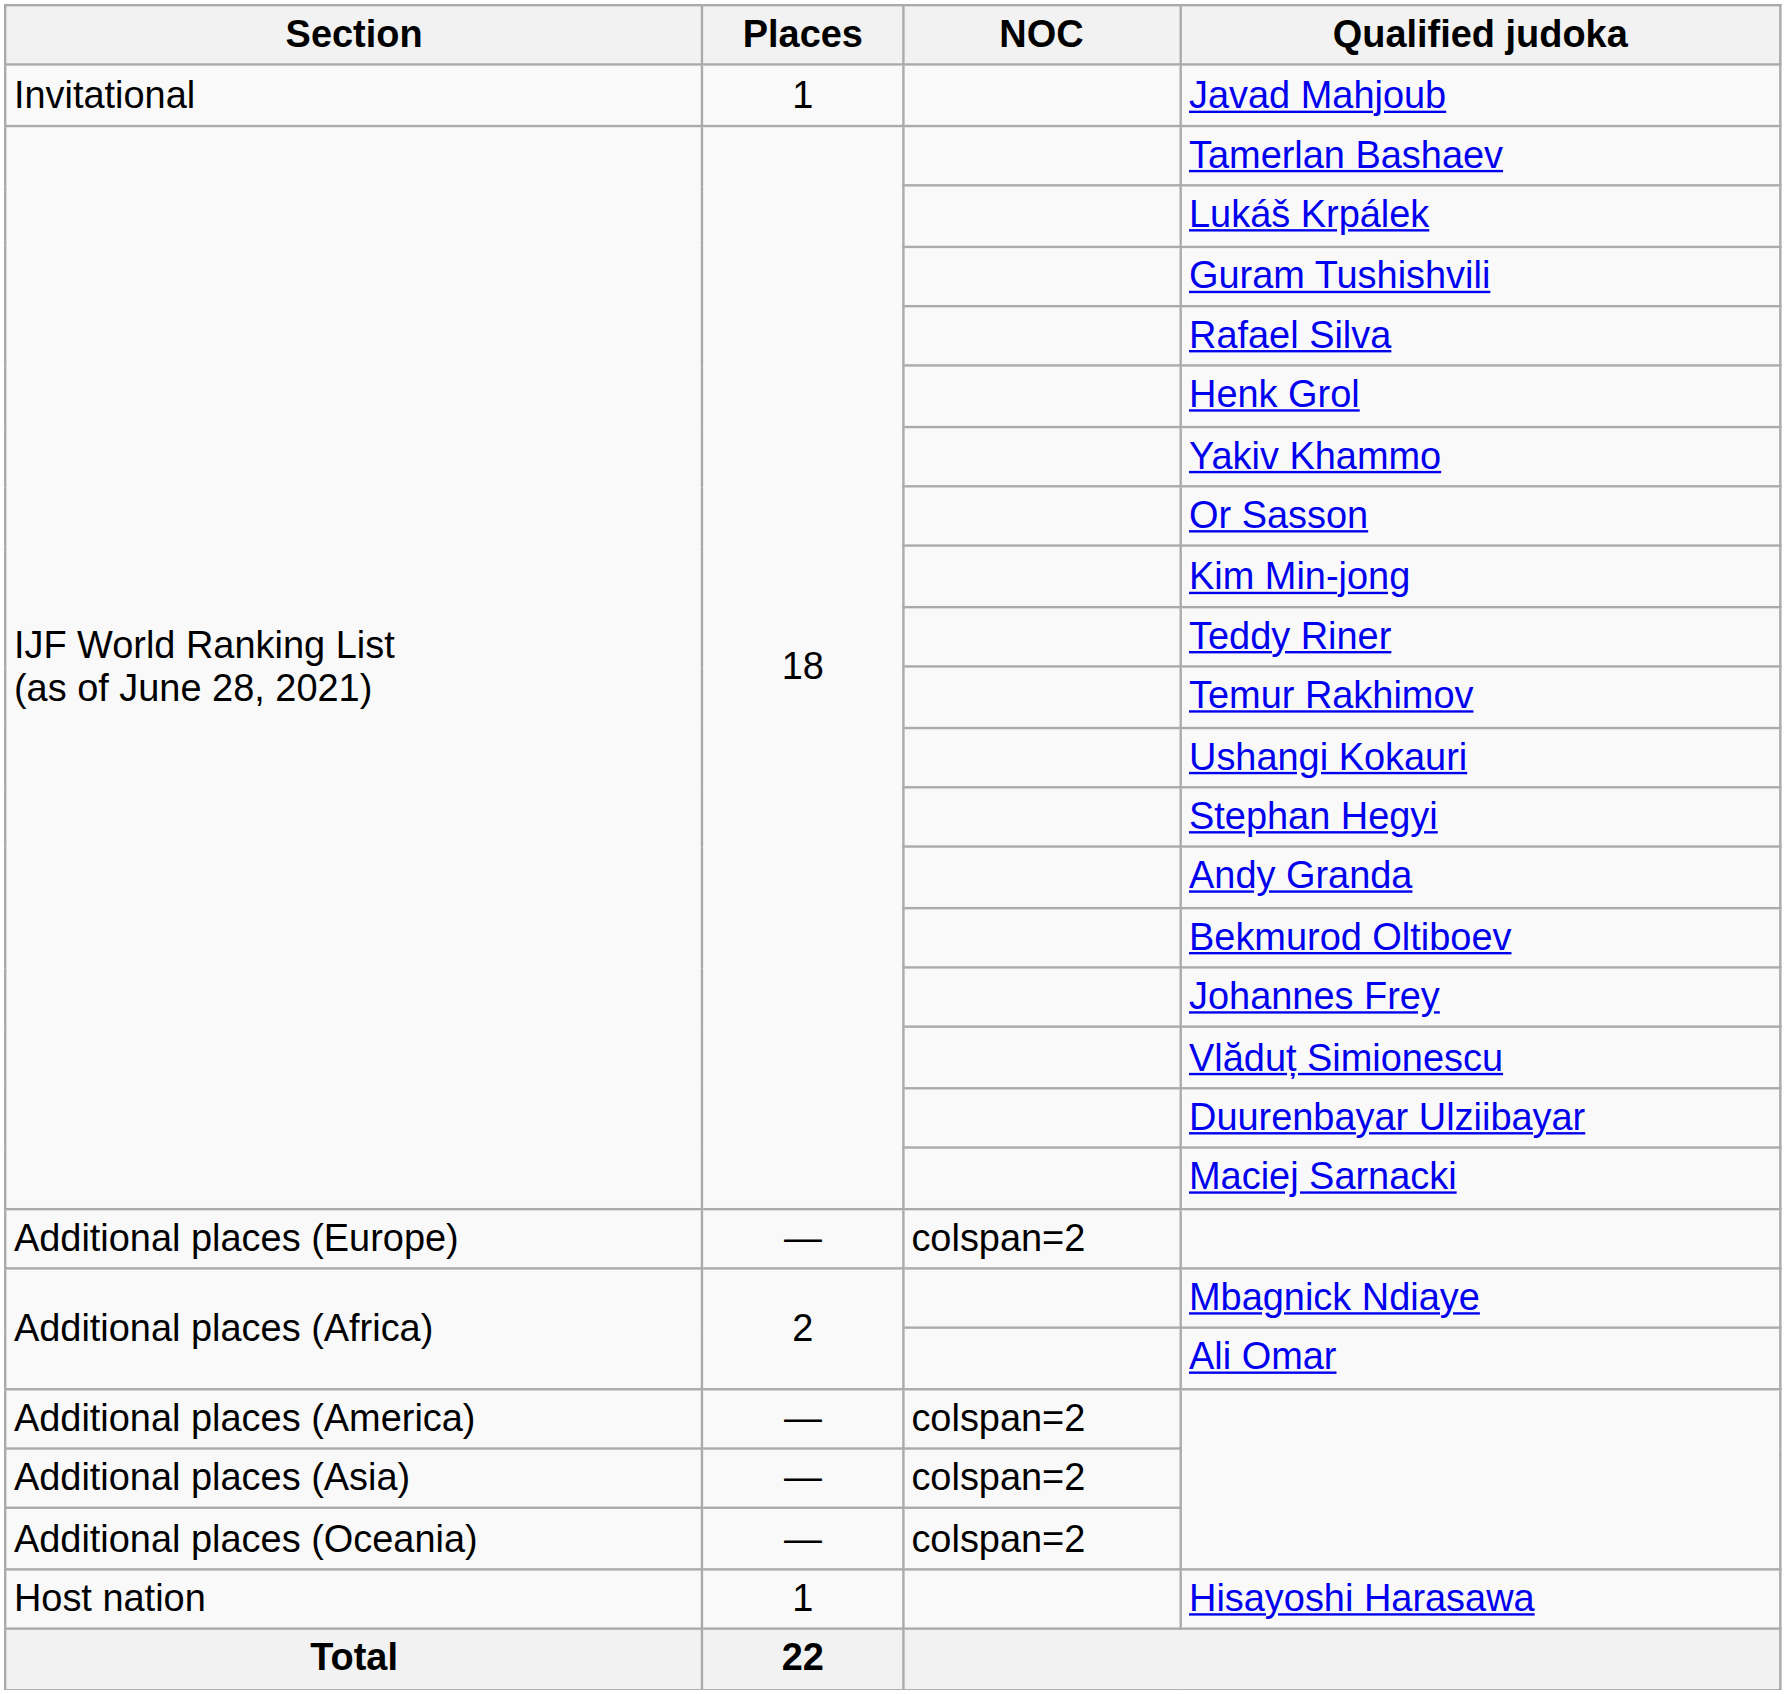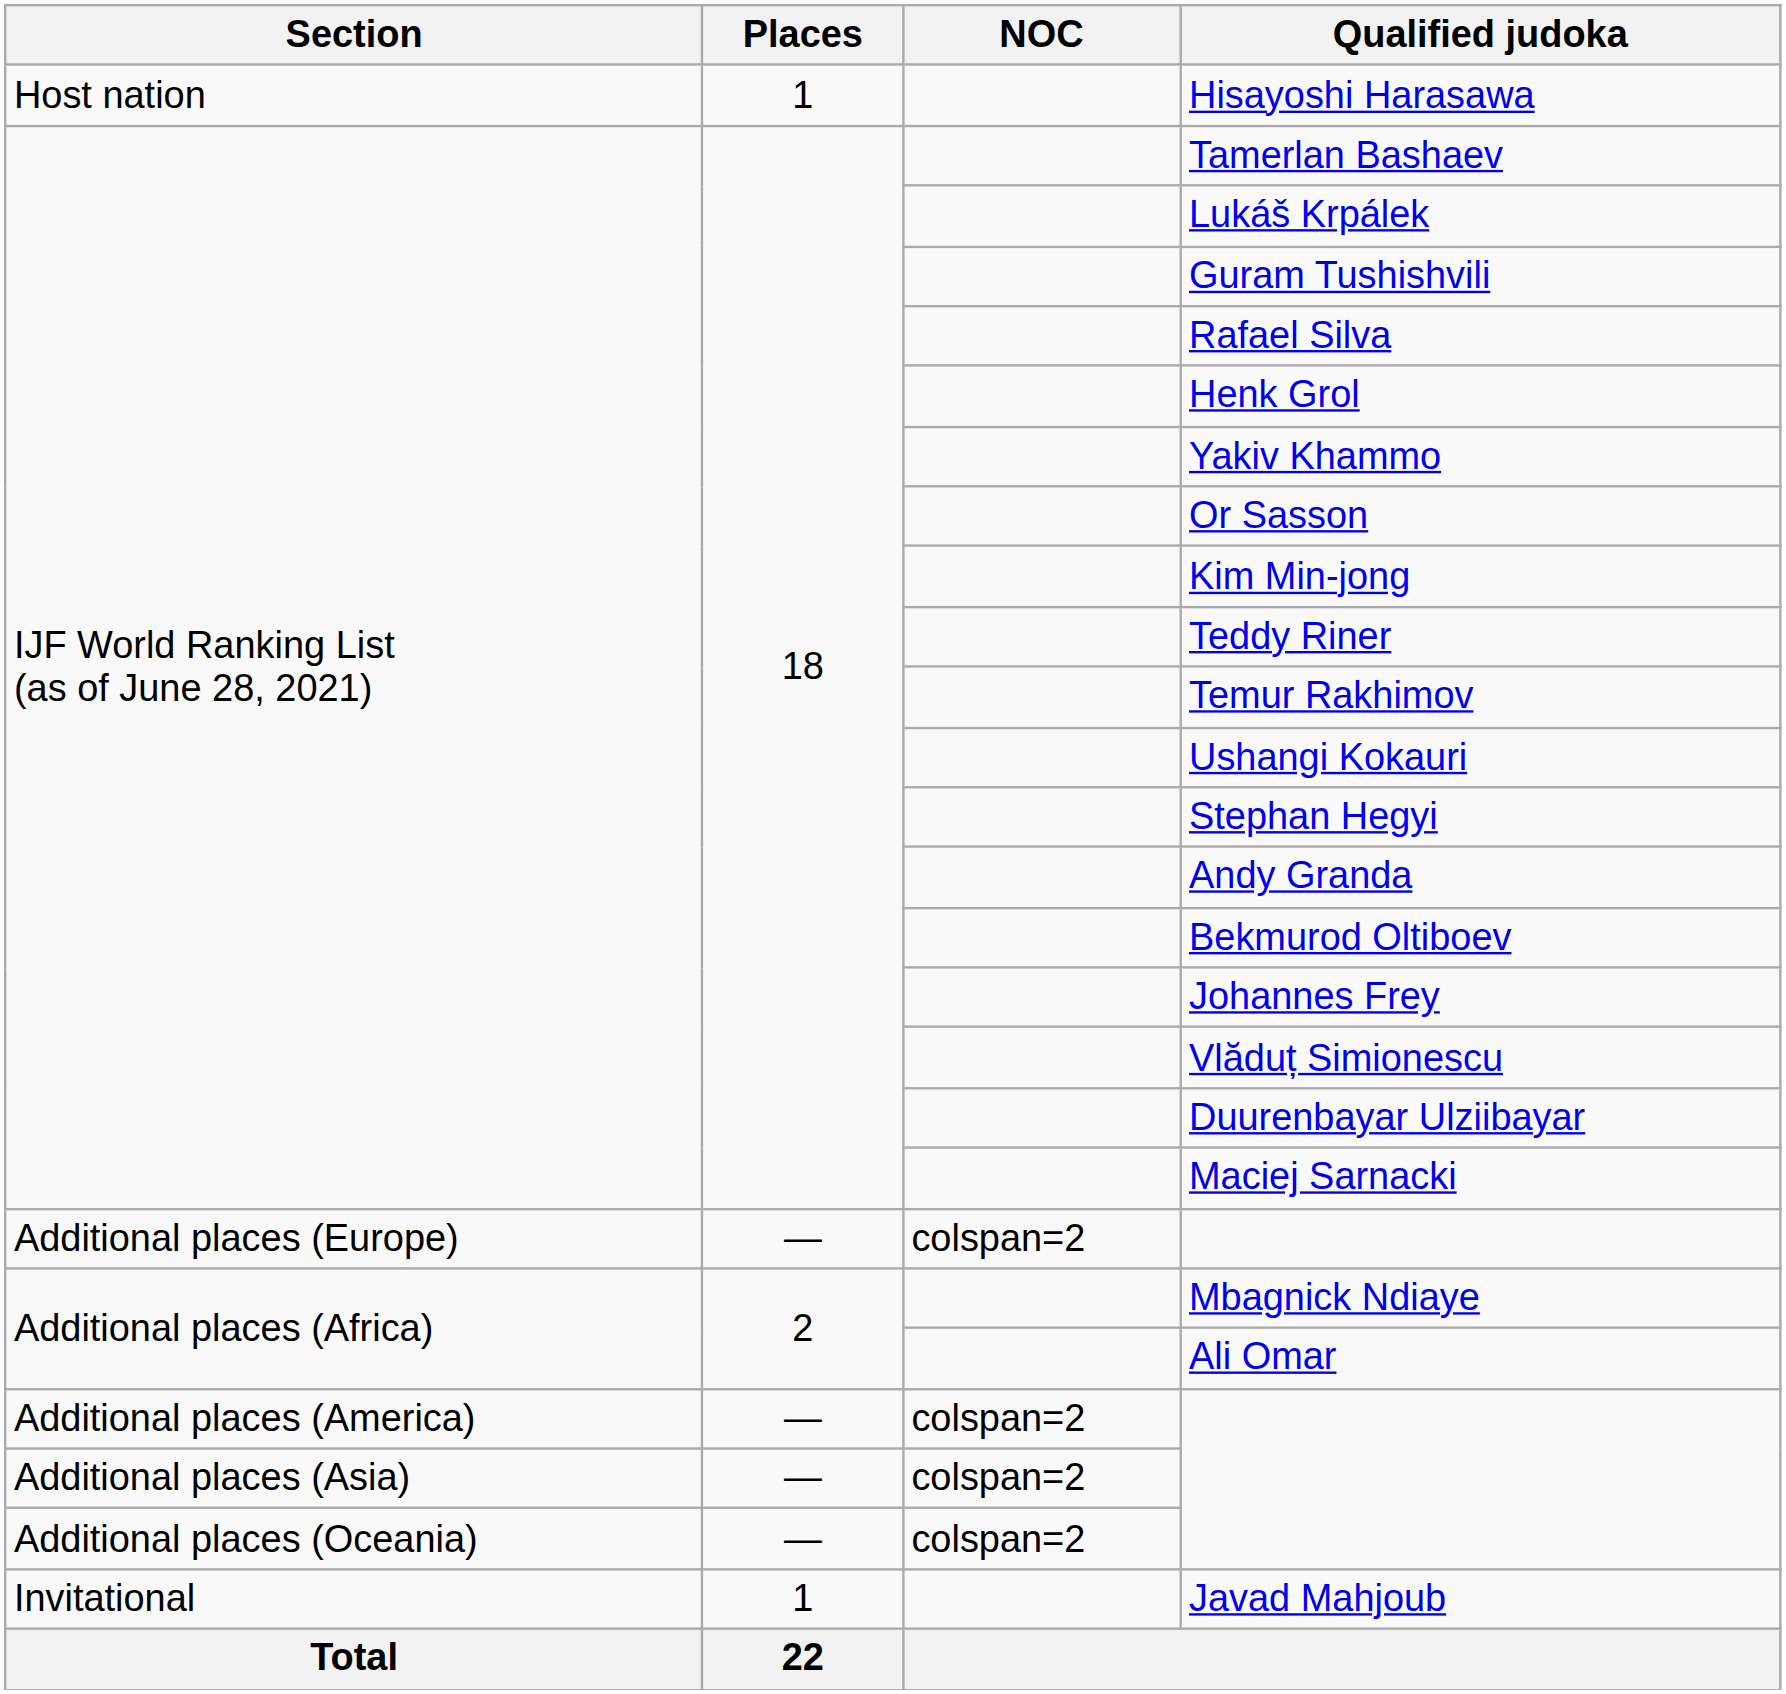rows swapped: (110, 1598) <-> (105, 94)
